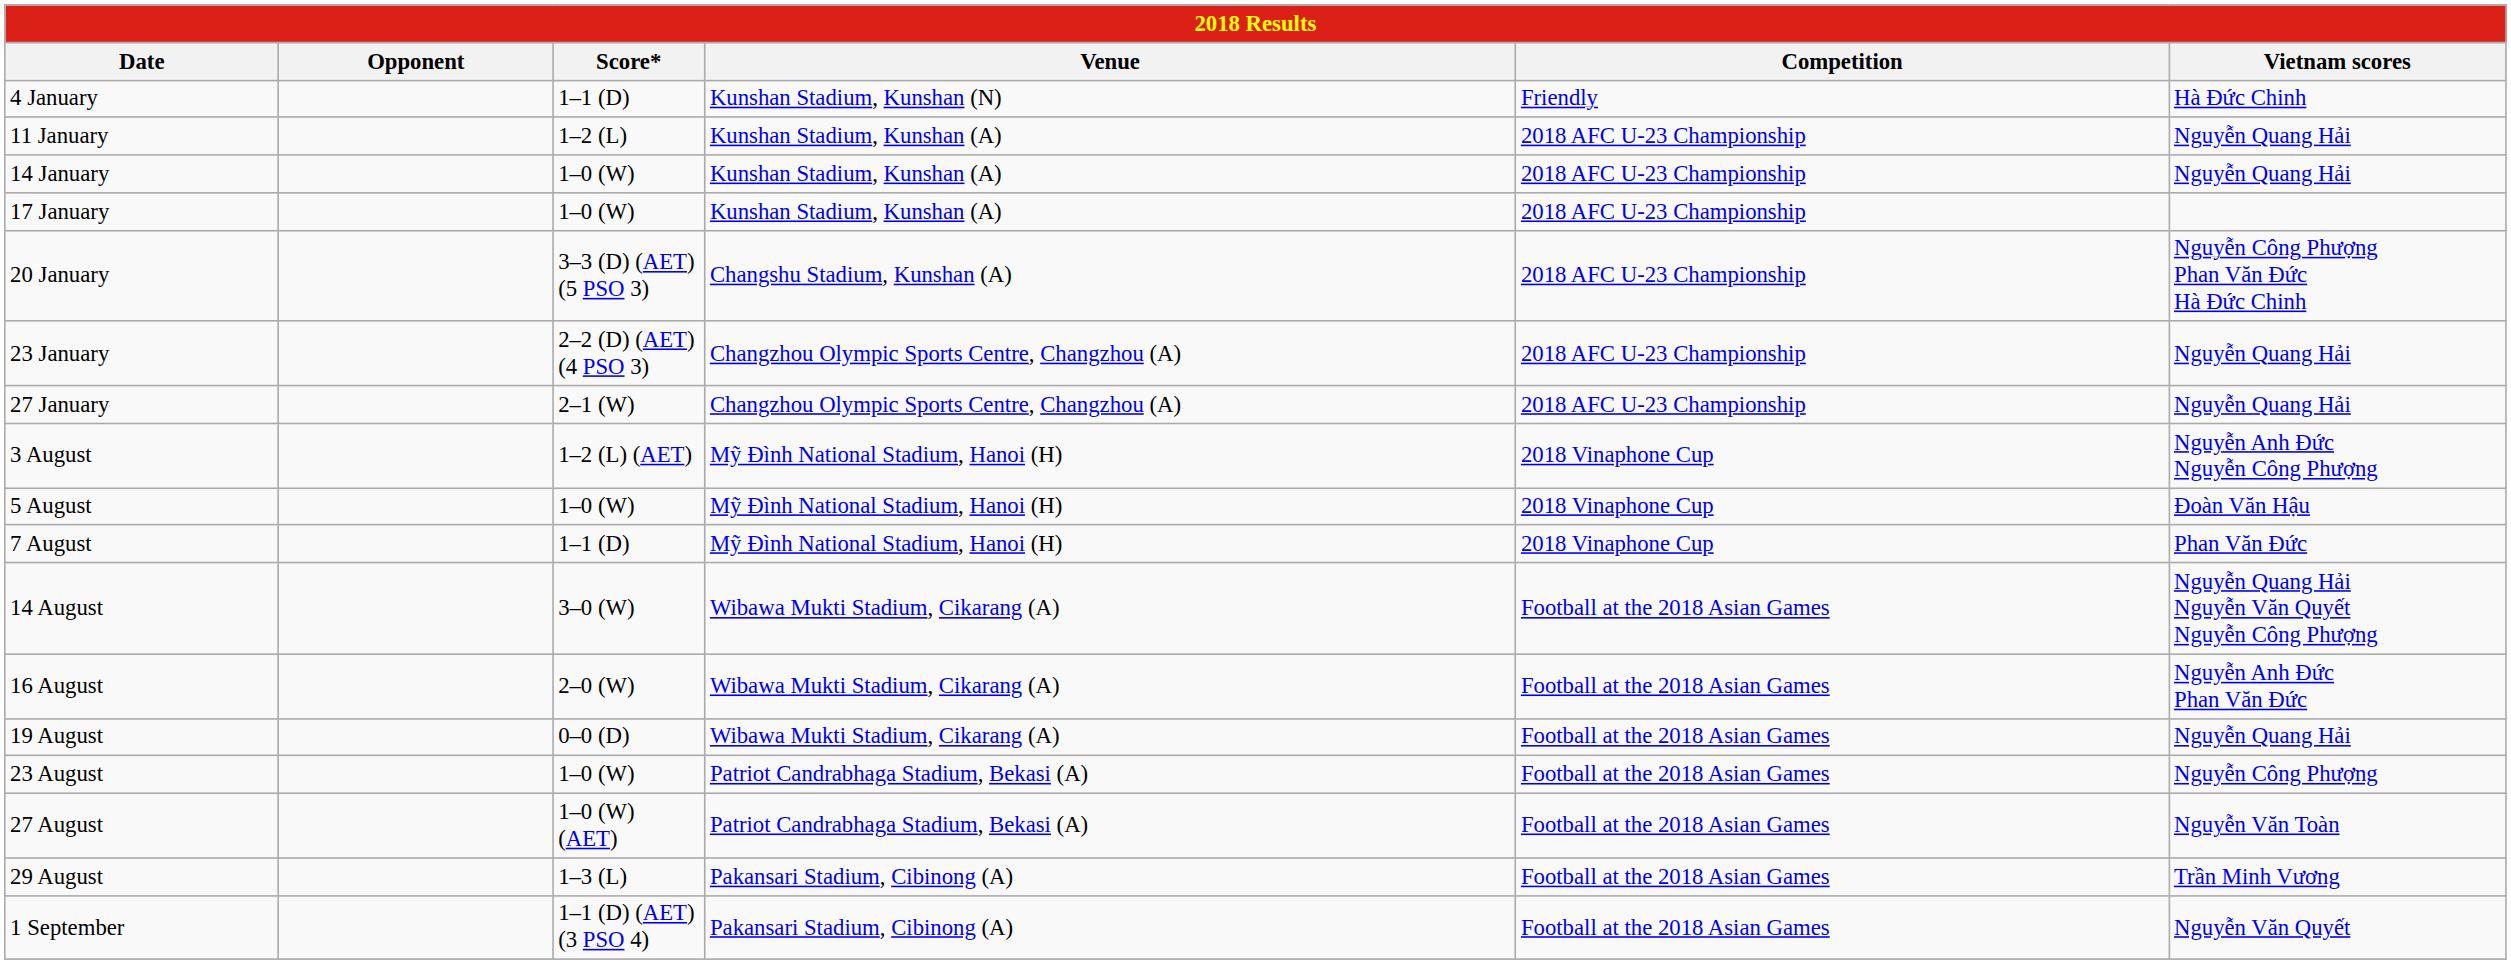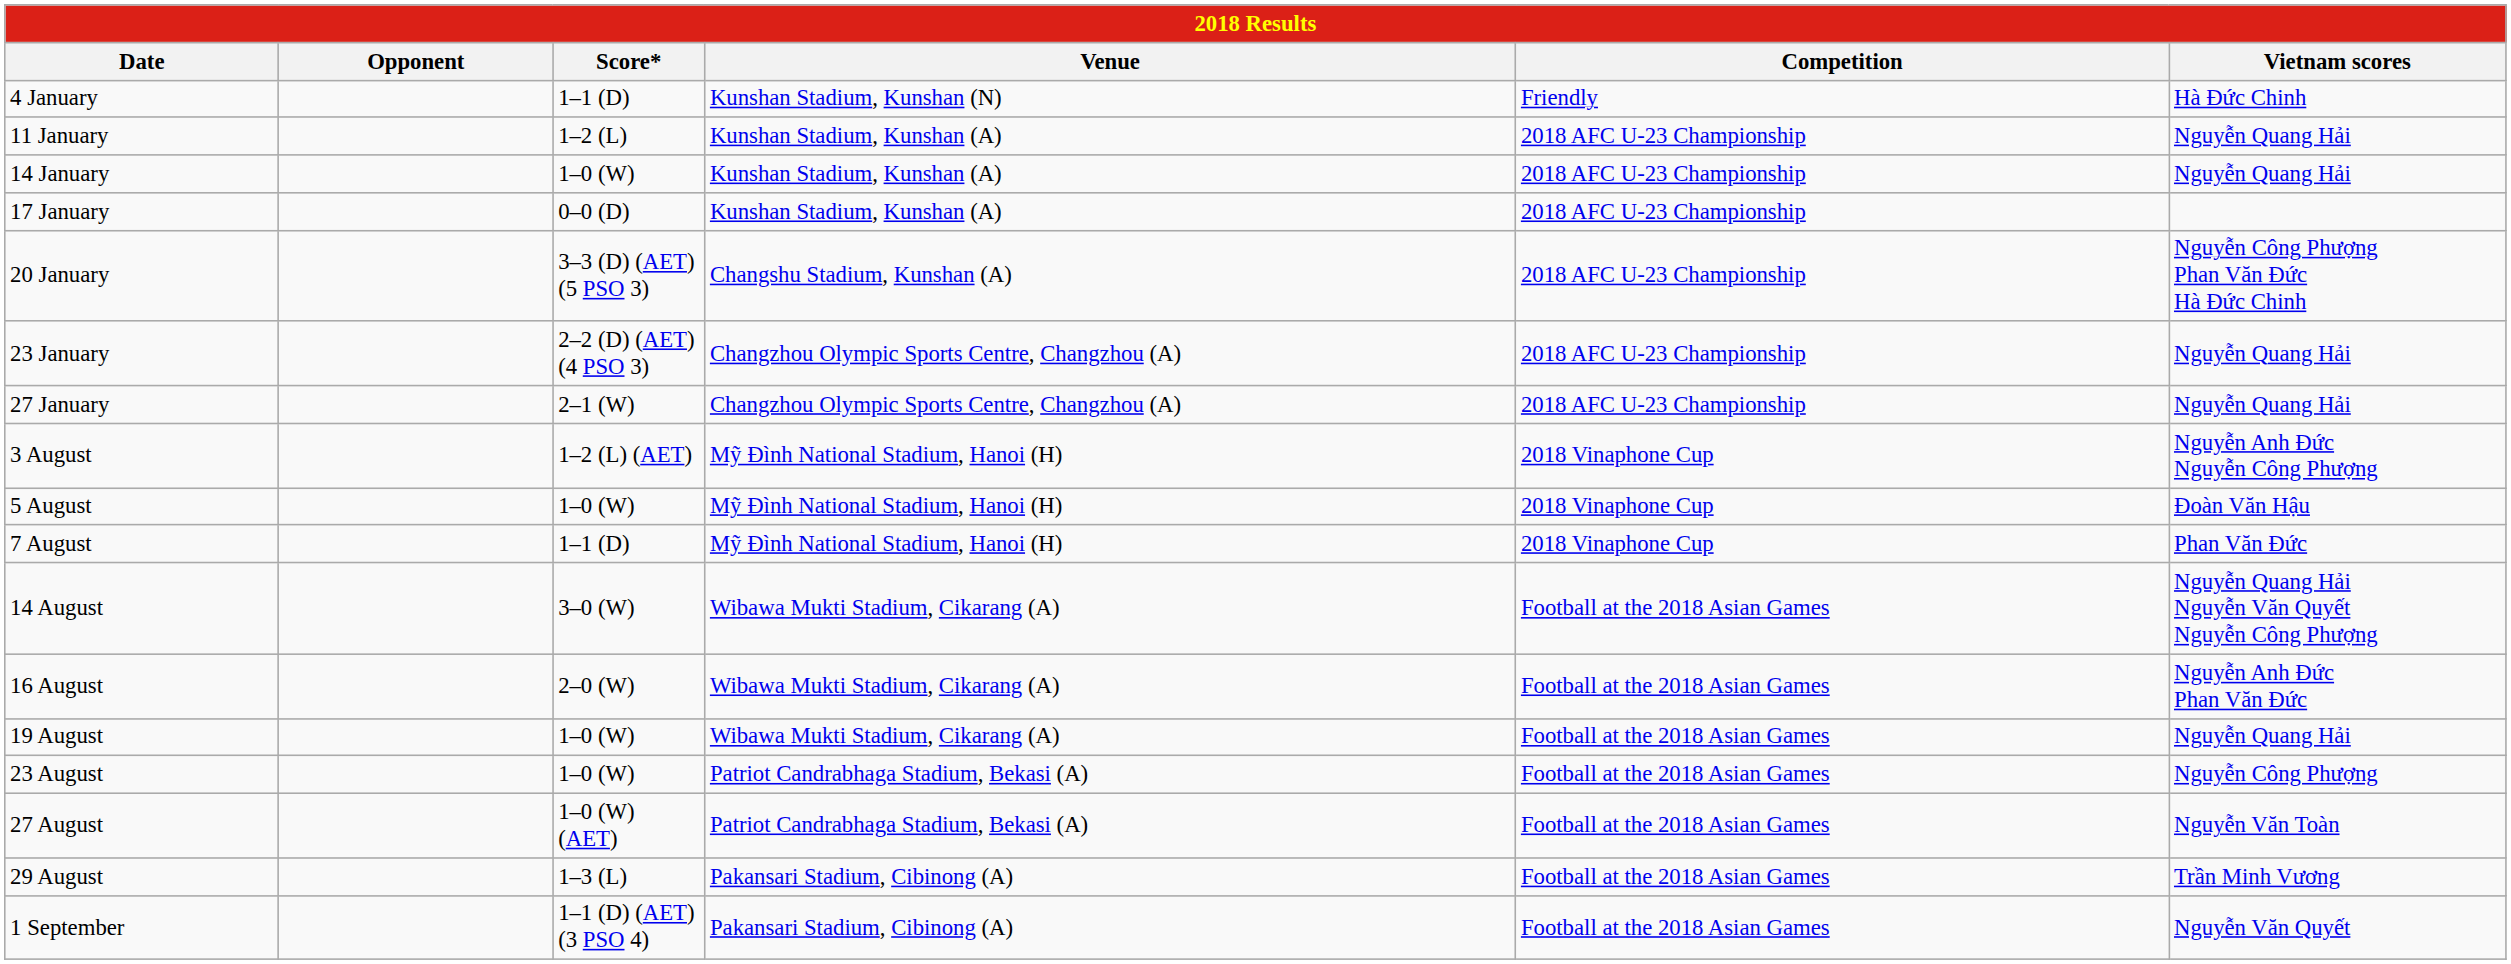(596, 211) 1–0 (W) -> (594, 211) 0–0 (D)
(594, 737) 0–0 (D) -> (596, 737) 1–0 (W)
